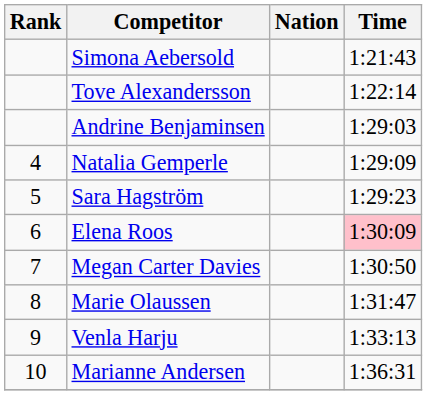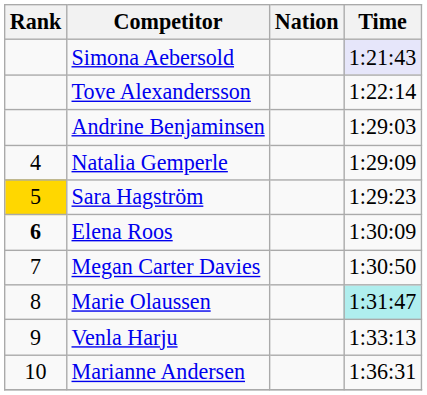(383, 57) no background -> (383, 57) lavender background
(36, 197) no background -> (36, 197) gold background
(36, 232) normal -> (36, 232) bold
(383, 232) pink background -> (383, 232) no background
(383, 302) no background -> (383, 302) paleturquoise background
